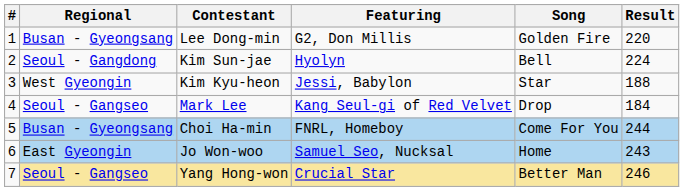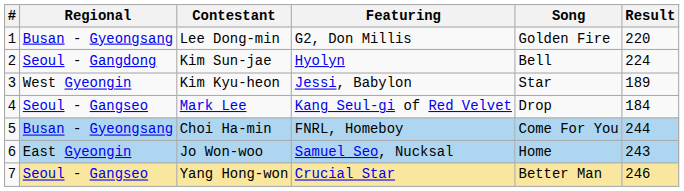(638, 84) 188 -> (638, 84) 189
